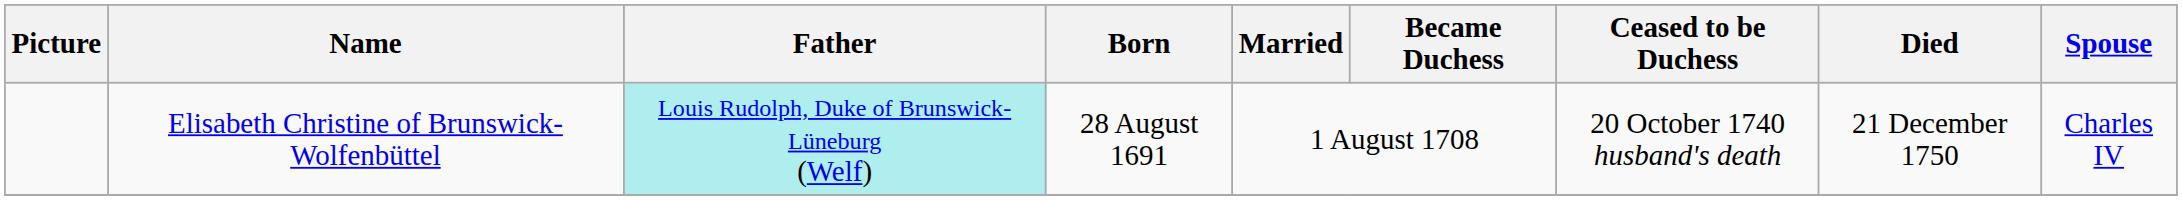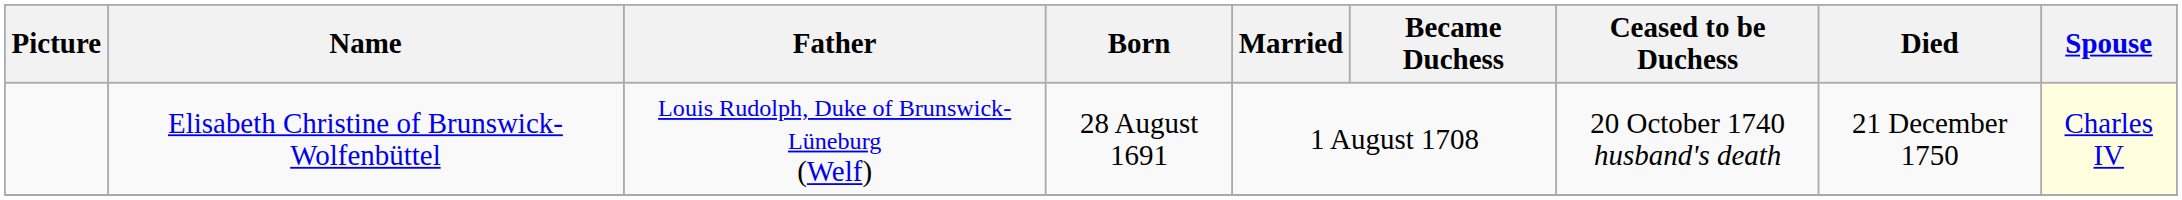(835, 140) paleturquoise background -> (835, 140) no background
(2109, 138) no background -> (2109, 138) lightyellow background
